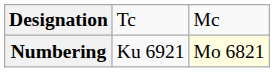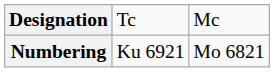(229, 50) lightyellow background -> (229, 50) no background
